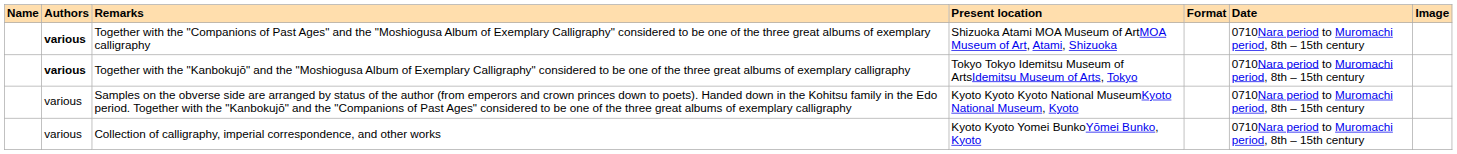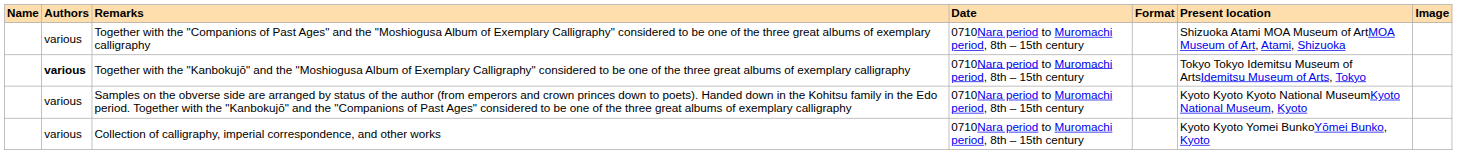columns swapped: (1244, 13) <-> (997, 13)
(65, 38) bold -> (63, 38) normal
